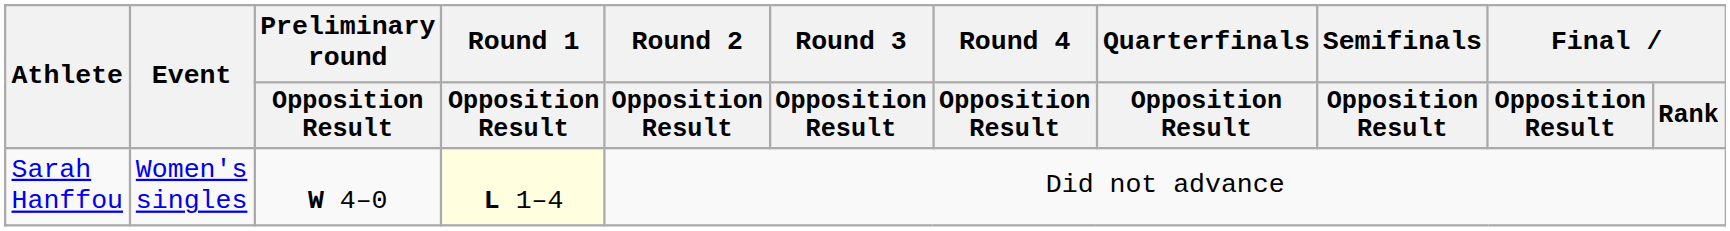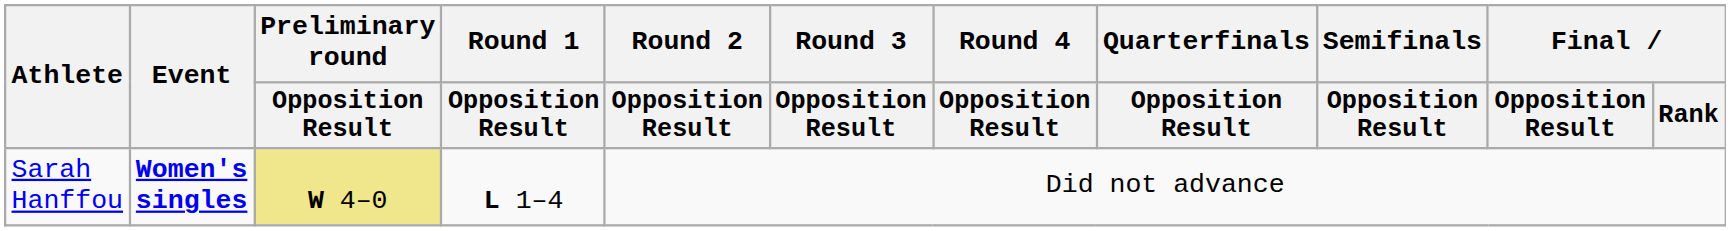(192, 186) normal -> (192, 186) bold
(348, 202) no background -> (348, 202) khaki background
(524, 202) lightyellow background -> (524, 202) no background
